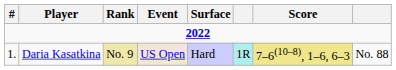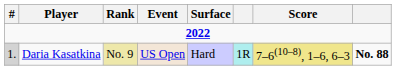(12, 54) no background -> (12, 54) lightgrey background
(372, 54) normal -> (372, 54) bold
